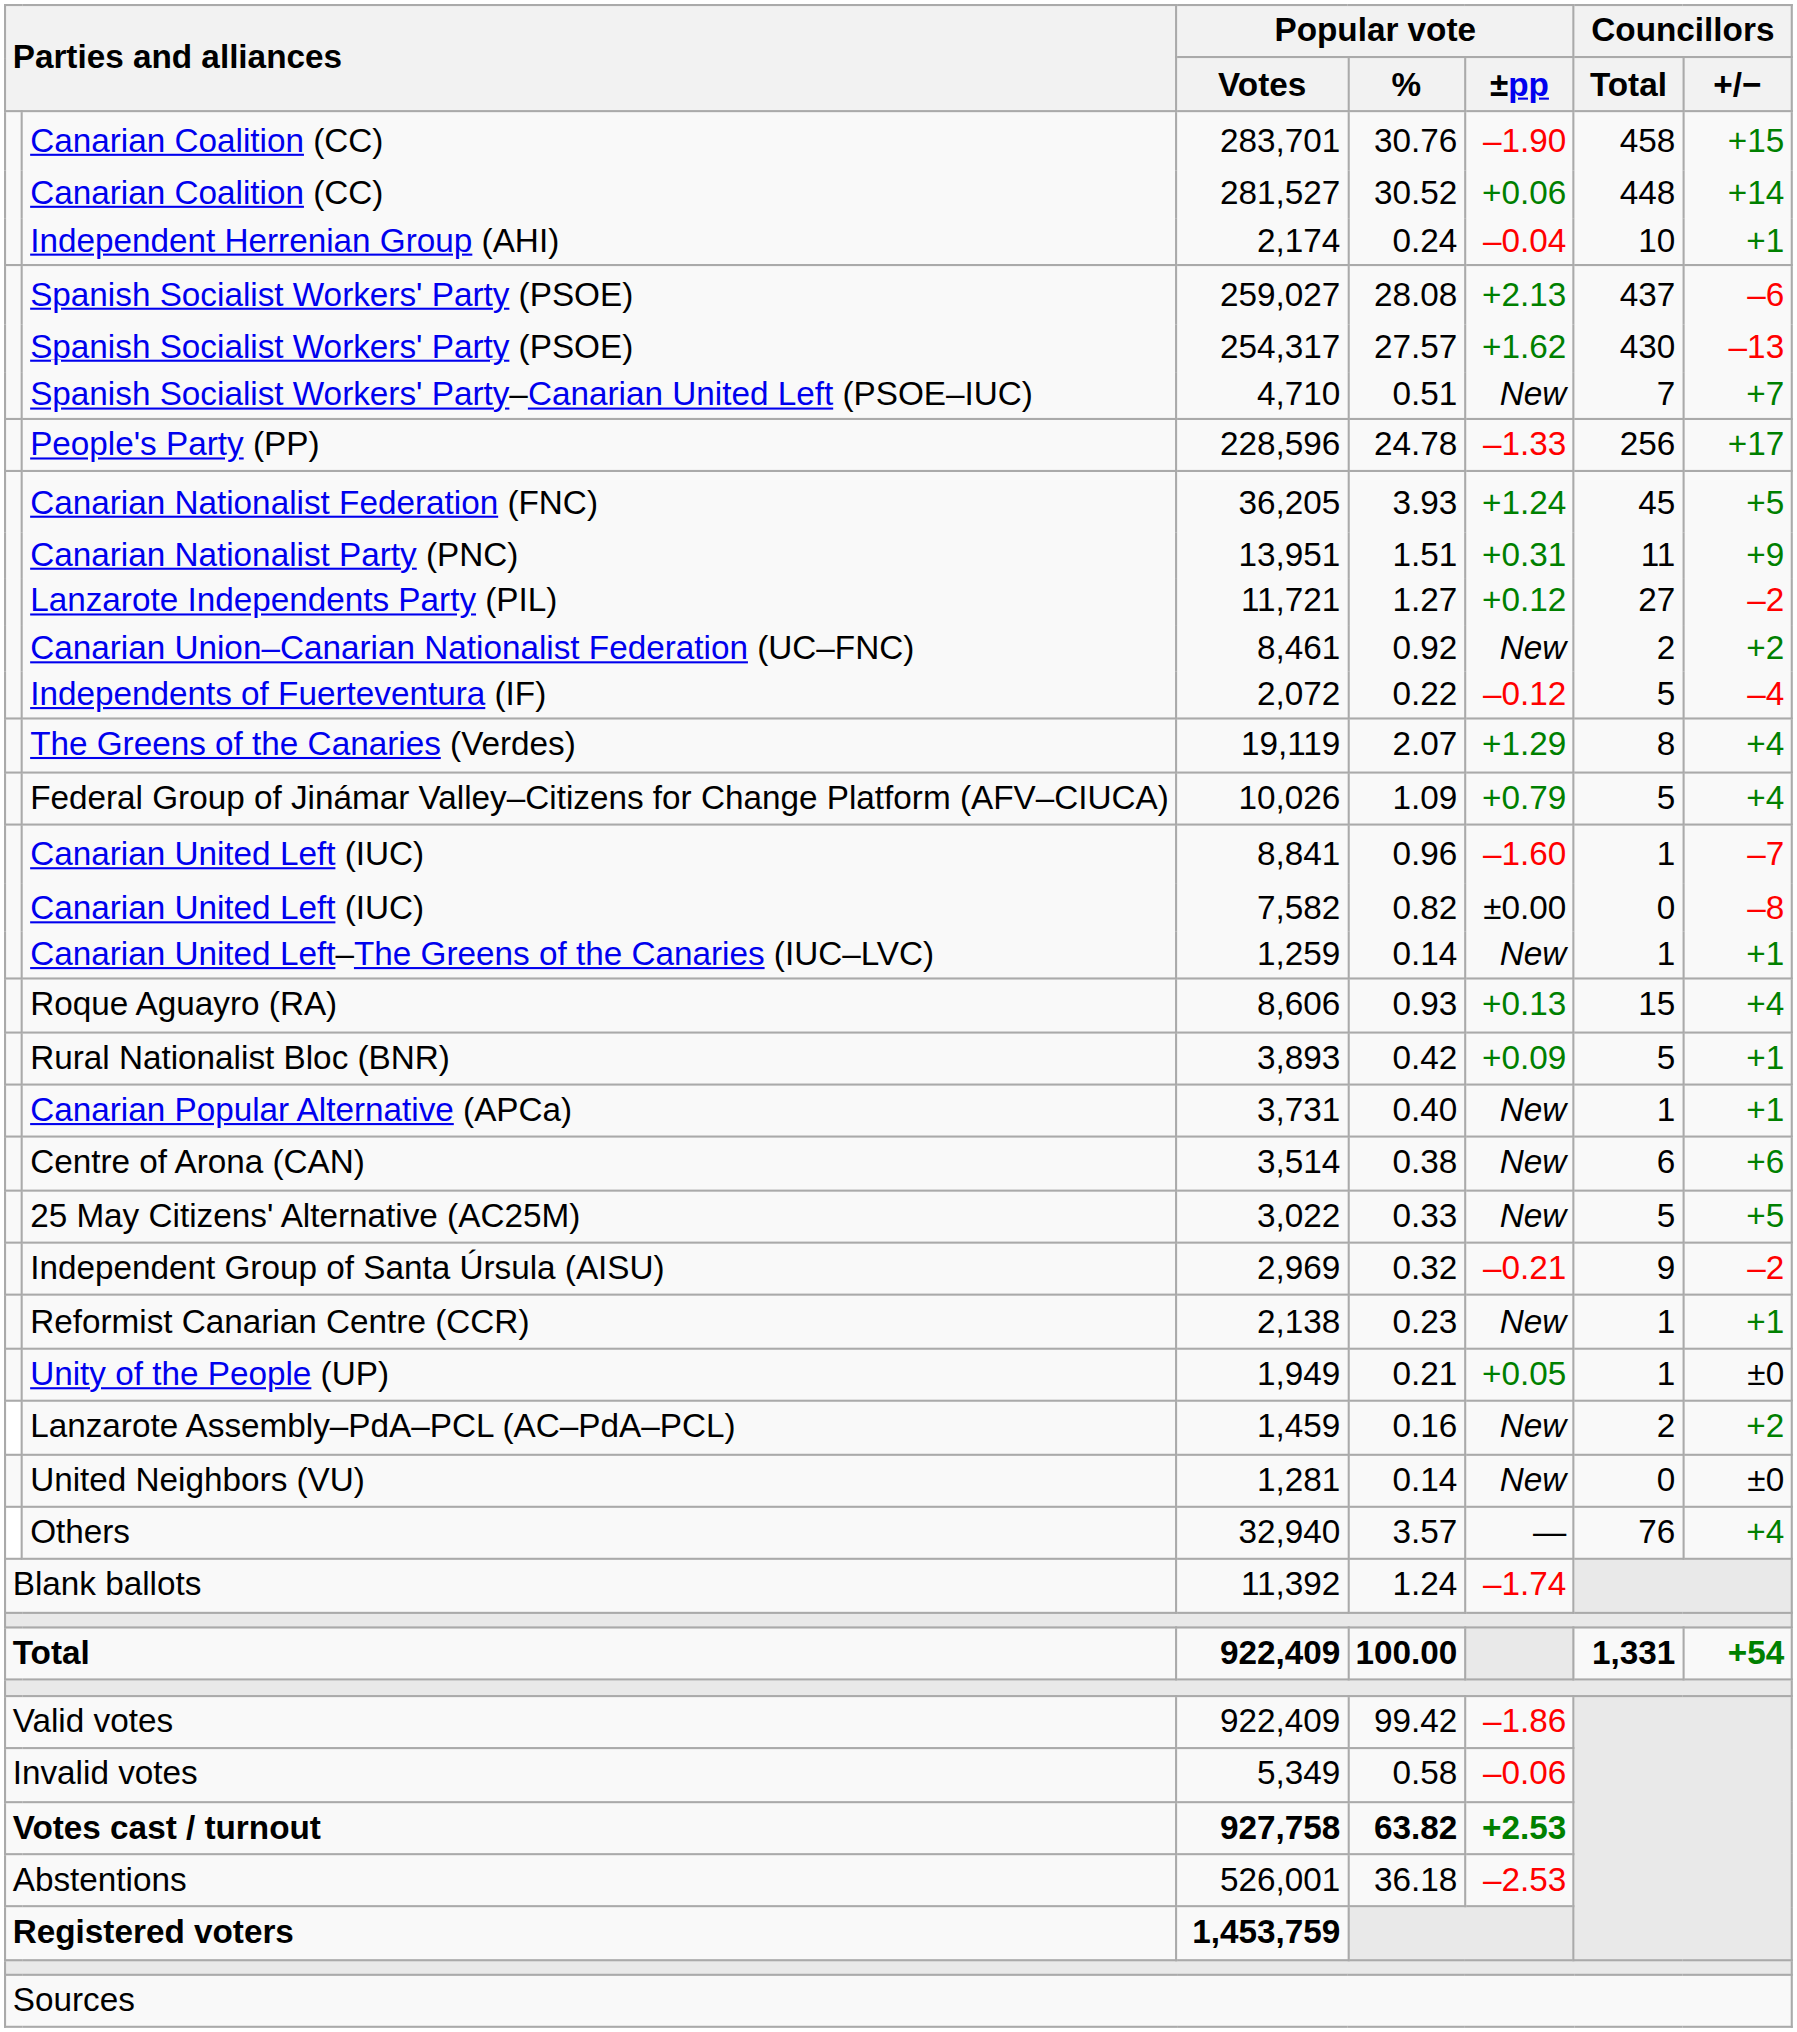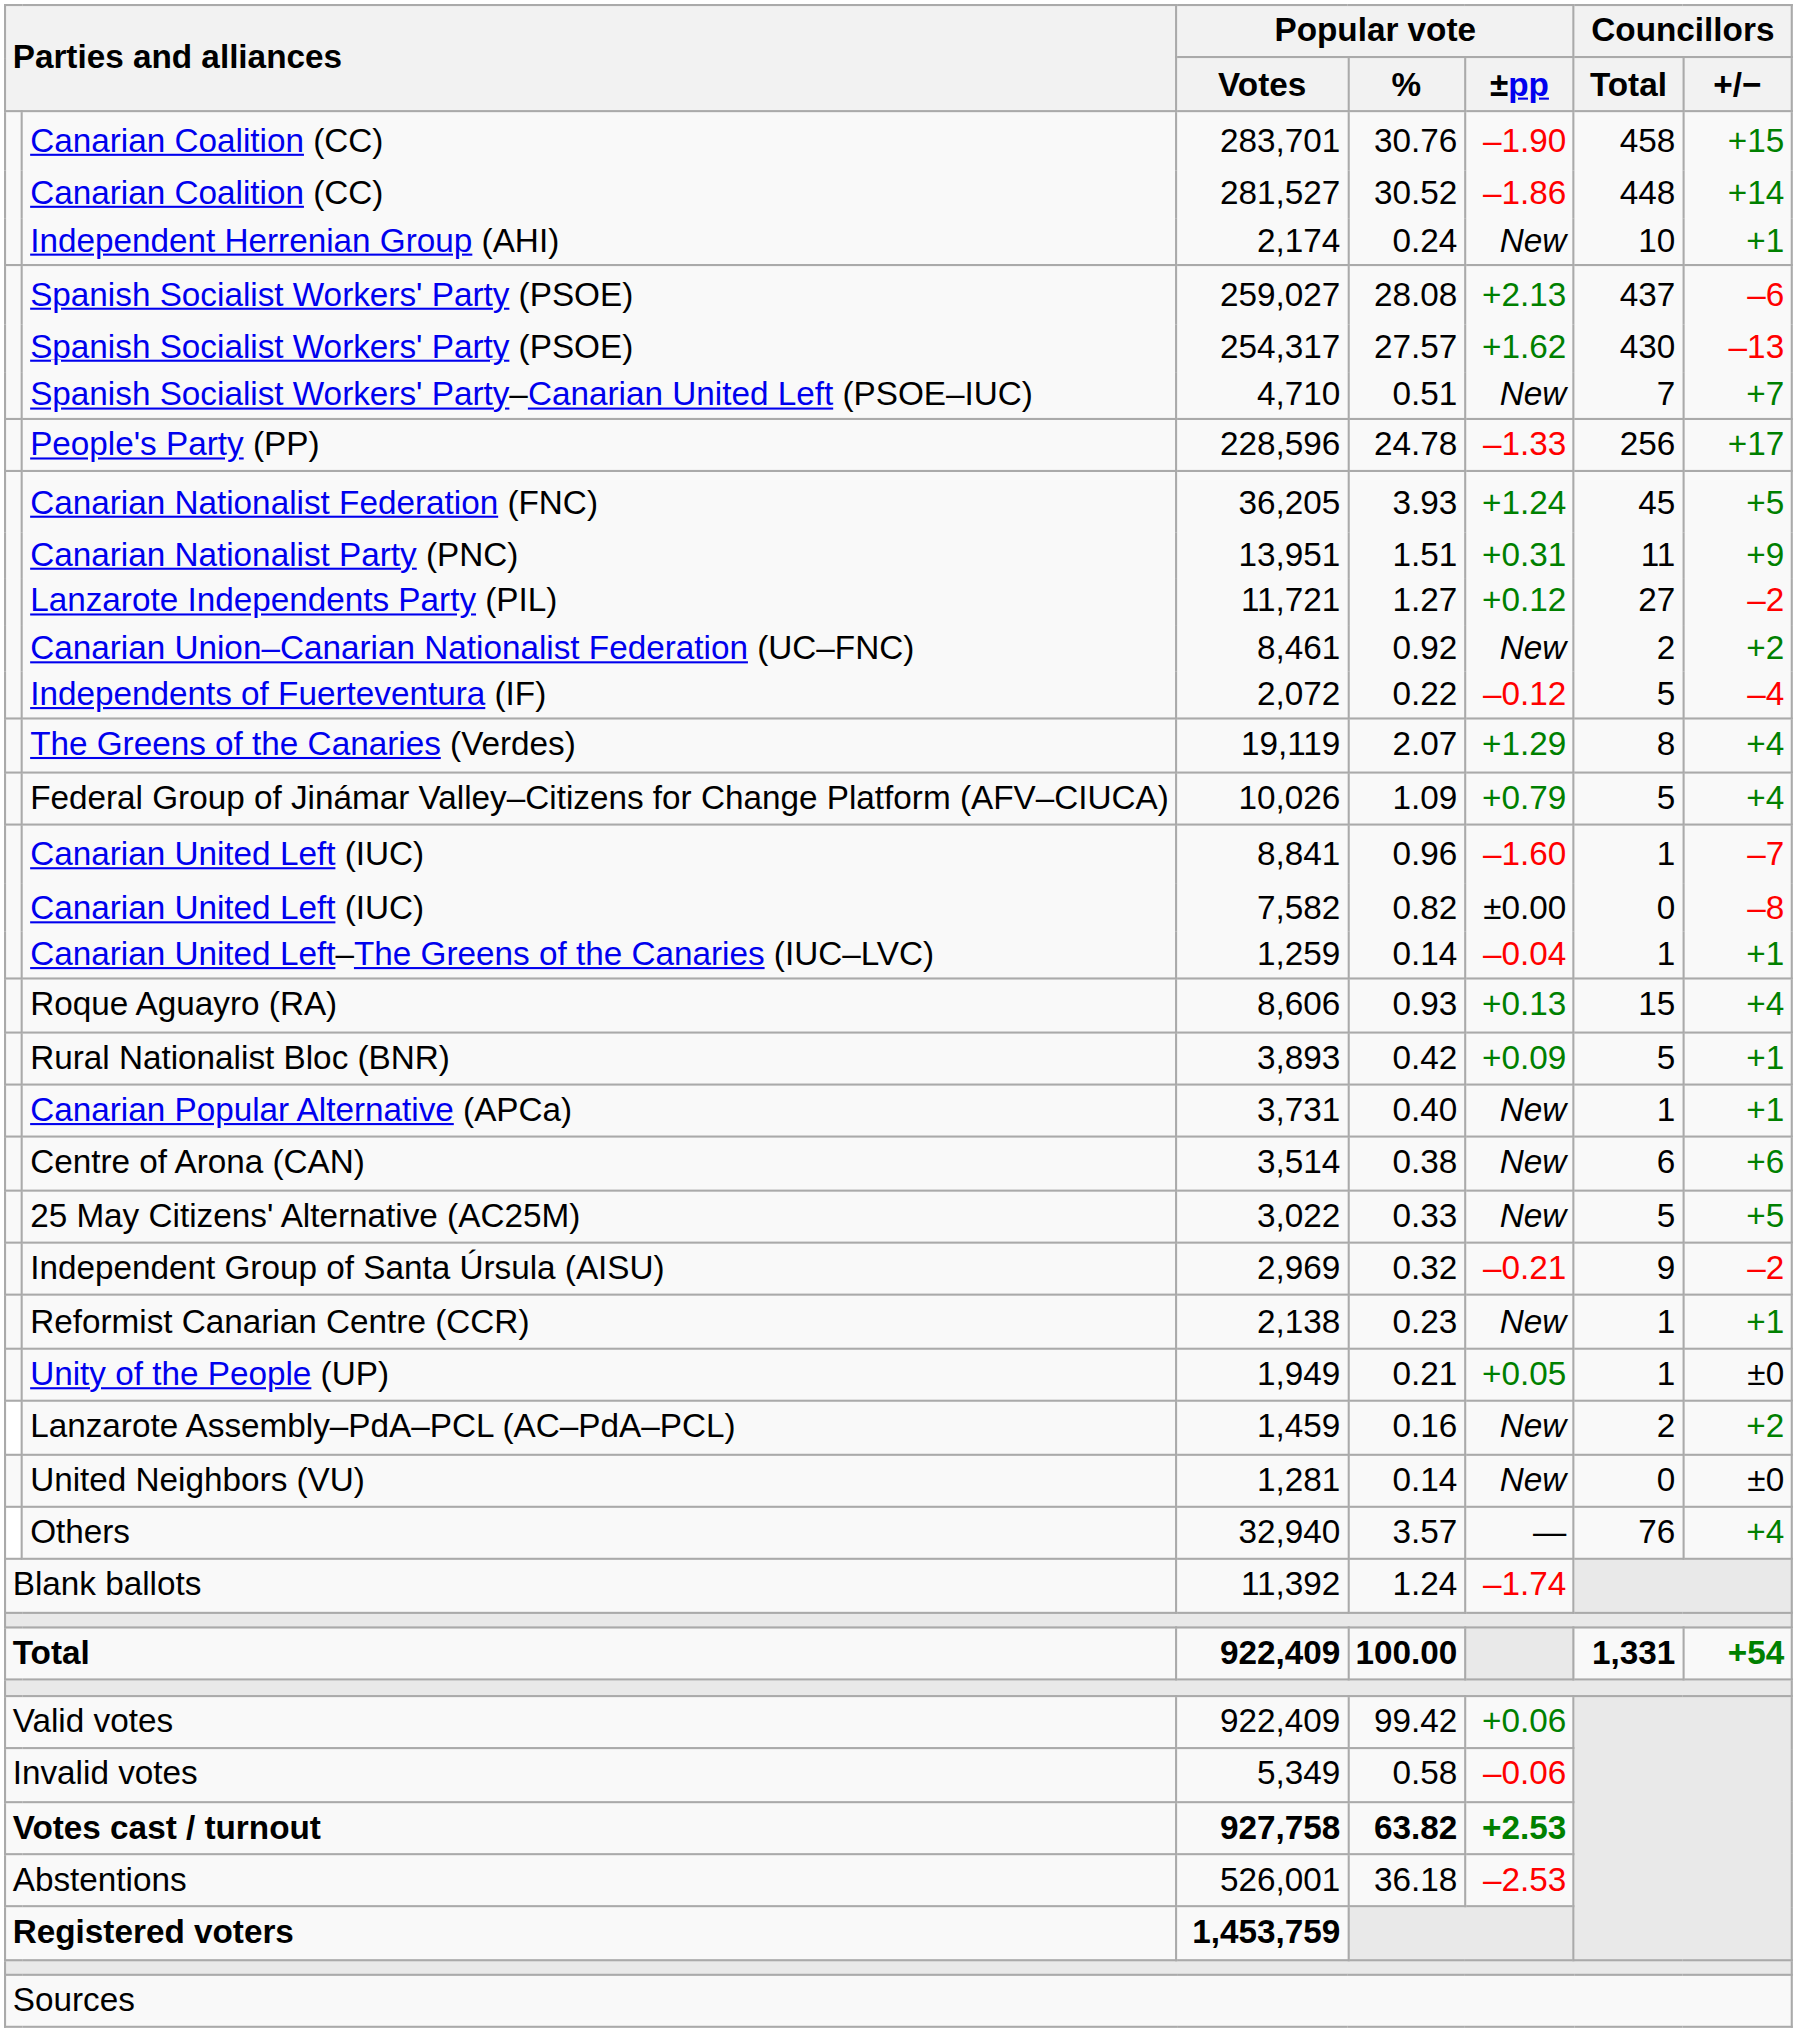(1524, 193) +0.06 -> (1525, 193) –1.86
(1525, 239) –0.04 -> (1533, 239) New
(1533, 953) New -> (1525, 953) –0.04
(1525, 1721) –1.86 -> (1524, 1721) +0.06
